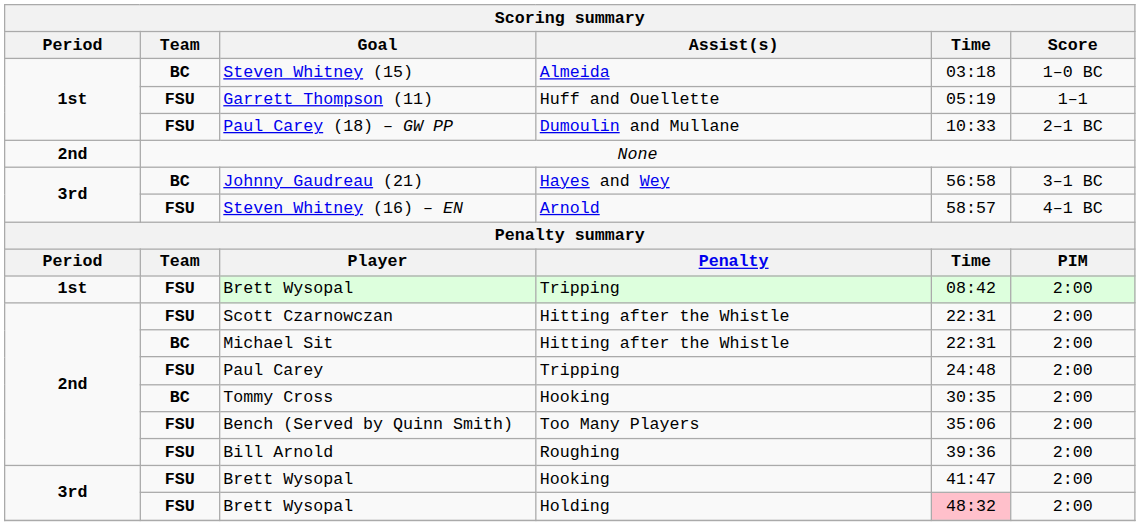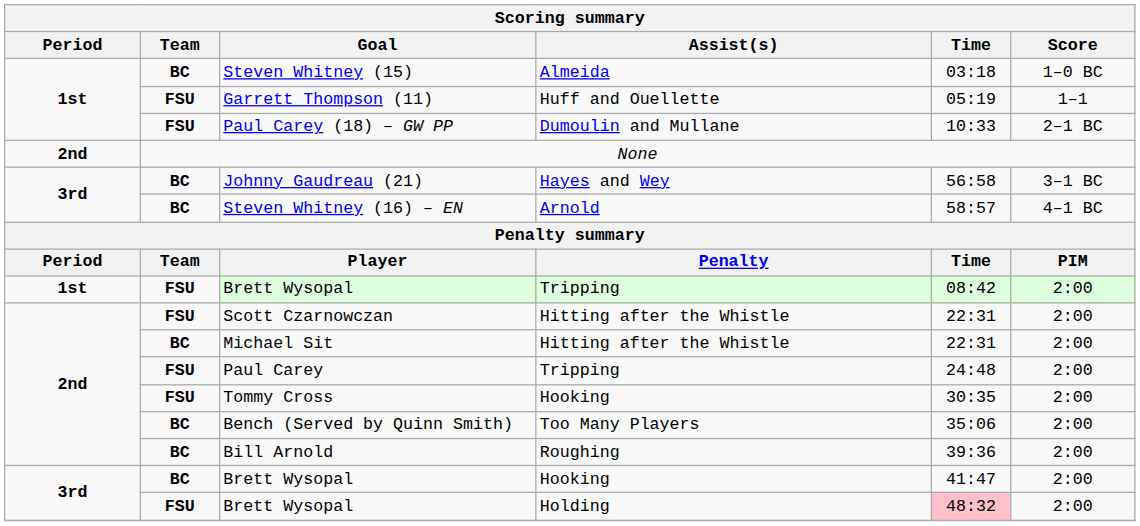(180, 208) FSU -> (180, 208) BC
(180, 398) BC -> (180, 398) FSU
(180, 425) FSU -> (180, 425) BC
(180, 452) FSU -> (180, 452) BC
(180, 479) FSU -> (180, 479) BC
